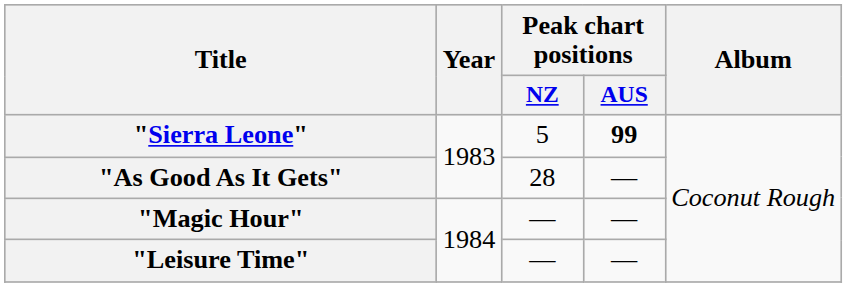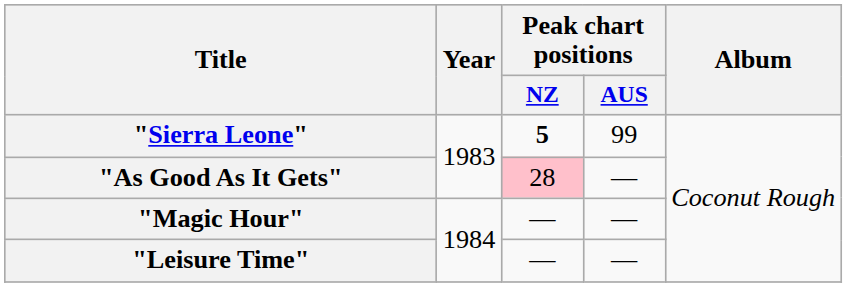(542, 135) normal -> (542, 135) bold
(624, 135) bold -> (624, 135) normal
(542, 177) no background -> (542, 177) pink background
